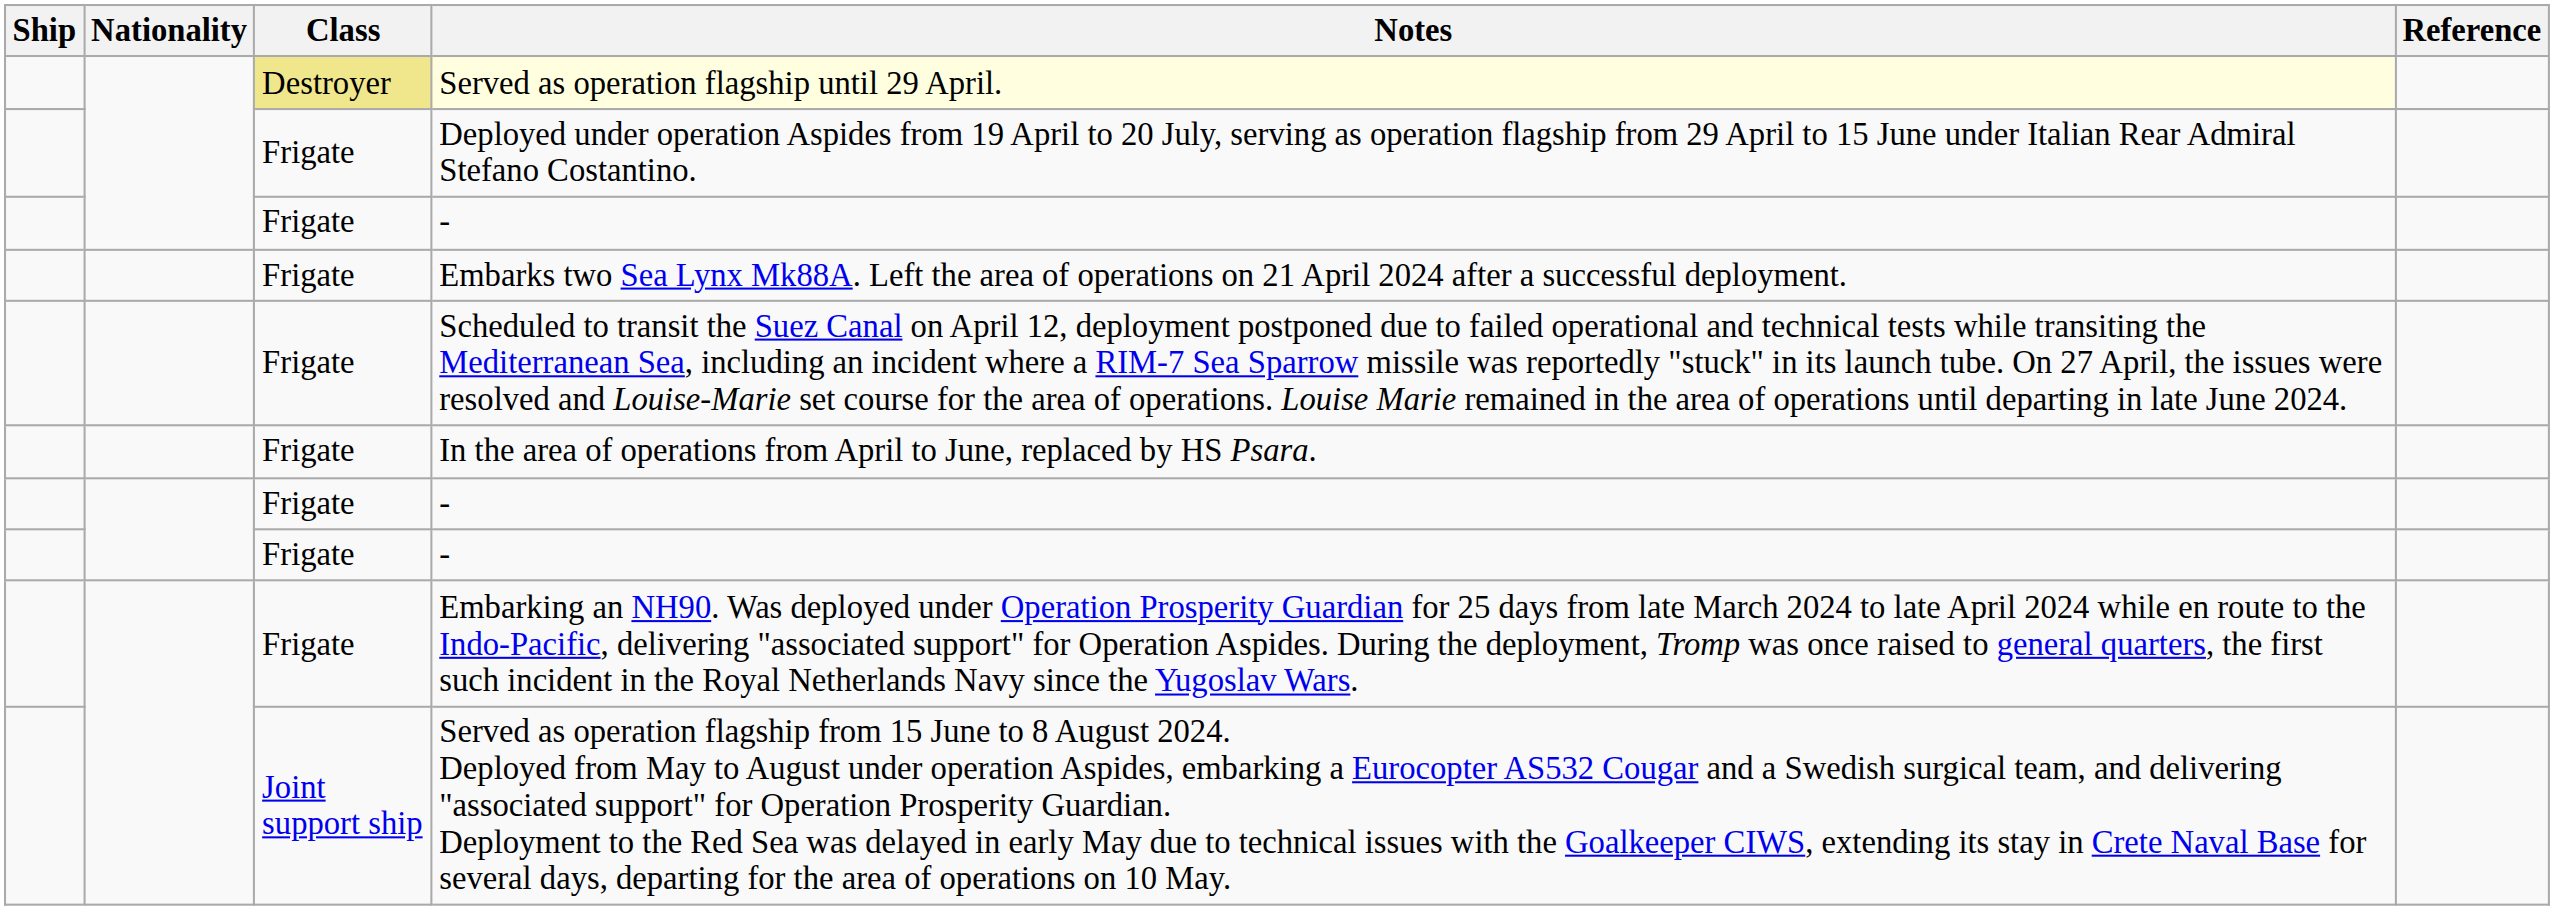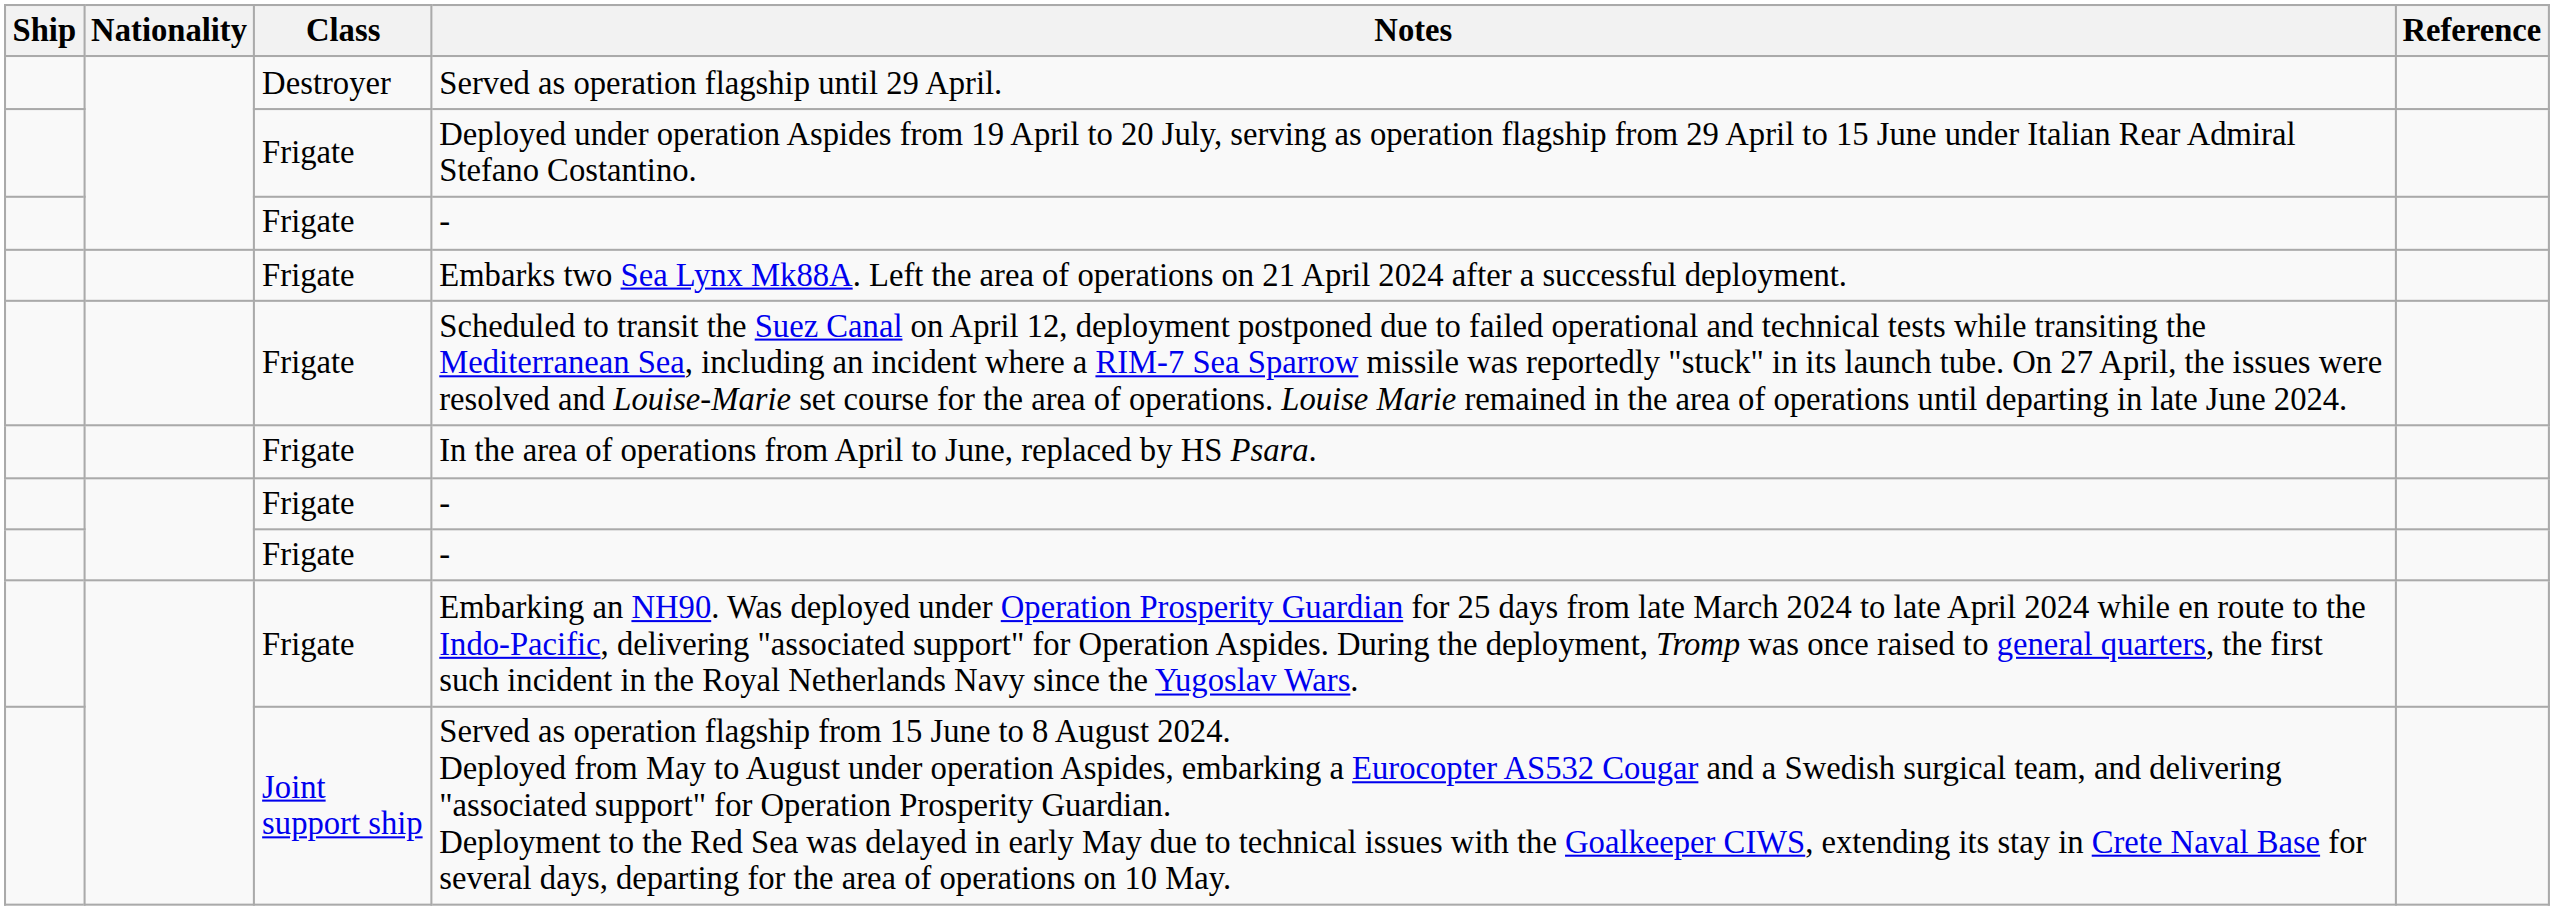(326, 82) khaki background -> (326, 82) no background
(721, 82) lightyellow background -> (721, 82) no background
